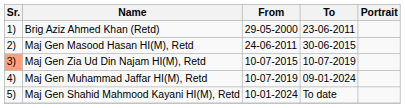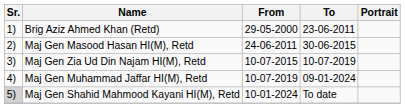(11, 62) lightsalmon background -> (11, 62) no background
(11, 95) no background -> (11, 95) lightgrey background
